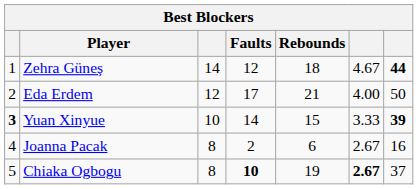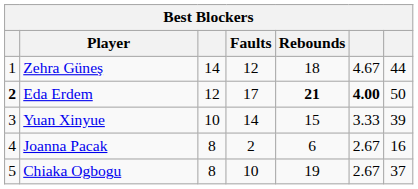(398, 69) bold -> (398, 69) normal
(12, 94) normal -> (12, 94) bold
(312, 94) normal -> (312, 94) bold
(366, 94) normal -> (366, 94) bold
(12, 120) bold -> (12, 120) normal
(398, 120) bold -> (398, 120) normal
(251, 171) bold -> (251, 171) normal
(366, 171) bold -> (366, 171) normal
